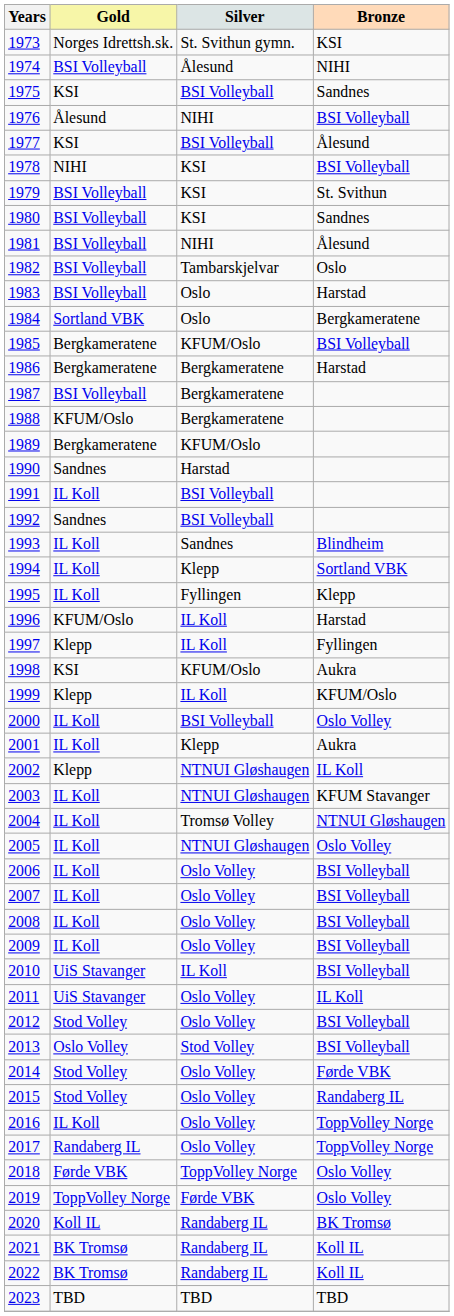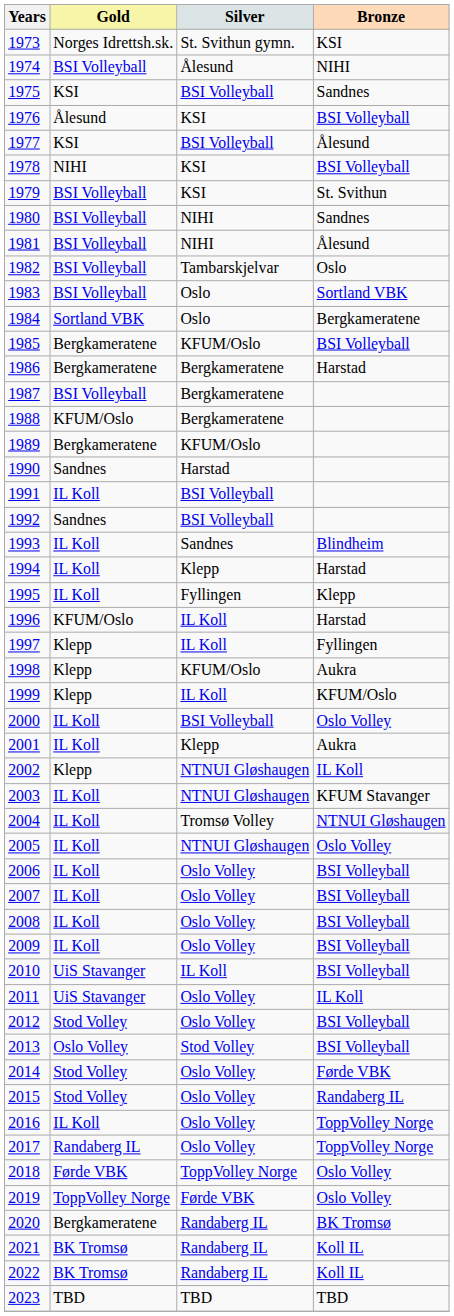(197, 117) NIHI -> (193, 117) KSI
(193, 218) KSI -> (197, 218) NIHI
(341, 293) Harstad -> (362, 293) Sortland VBK
(362, 569) Sortland VBK -> (341, 569) Harstad
(66, 670) KSI -> (73, 670) Klepp
(77, 1222) Koll IL -> (105, 1222) Bergkameratene
